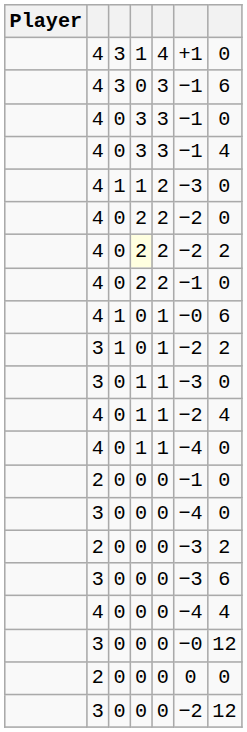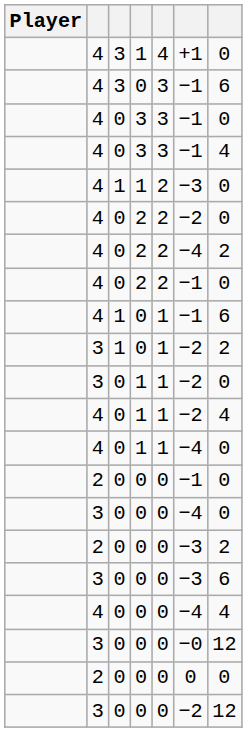(141, 251) lightyellow background -> (141, 251) no background
(191, 251) −2 -> (191, 251) −4
(191, 317) −0 -> (191, 317) −1
(191, 382) −3 -> (191, 382) −2
